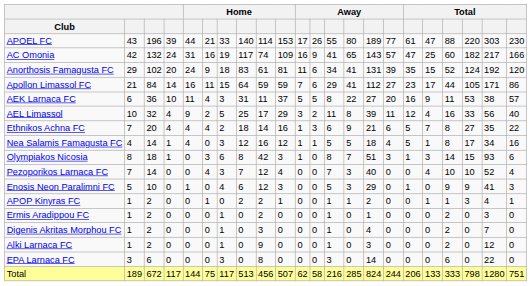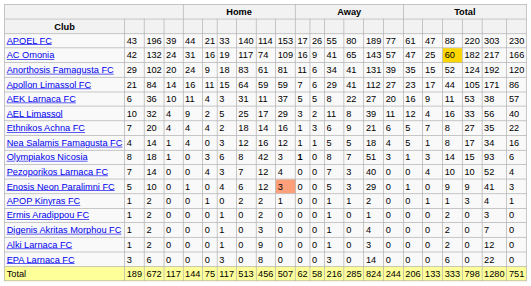(450, 56) no background -> (450, 56) gold background
(300, 158) normal -> (300, 158) bold
(280, 187) no background -> (280, 187) lightsalmon background
